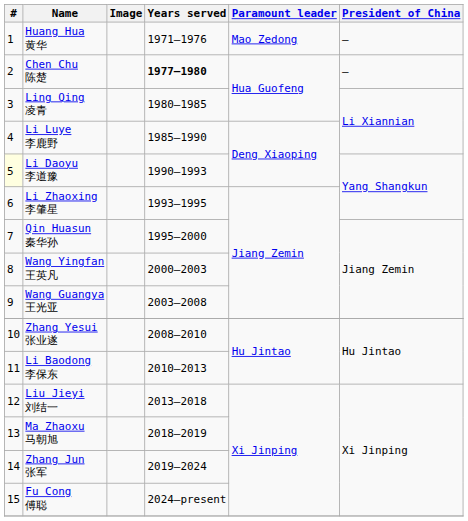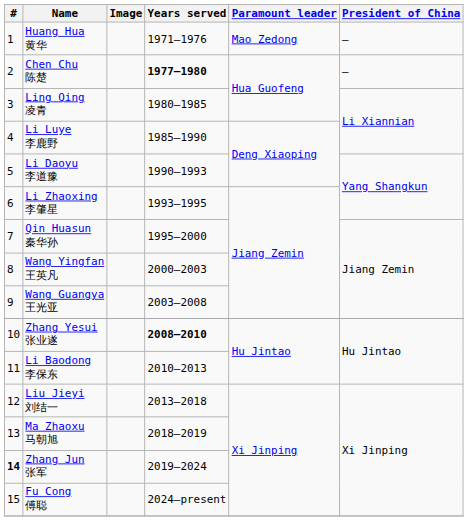(10, 170) lightyellow background -> (10, 170) no background
(177, 335) normal -> (177, 335) bold
(14, 467) normal -> (14, 467) bold
